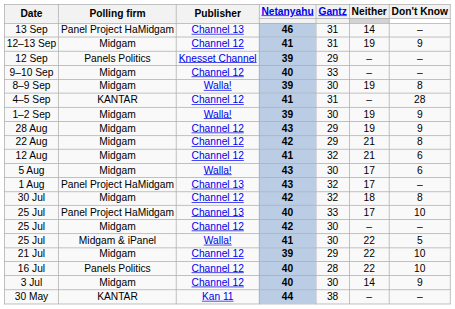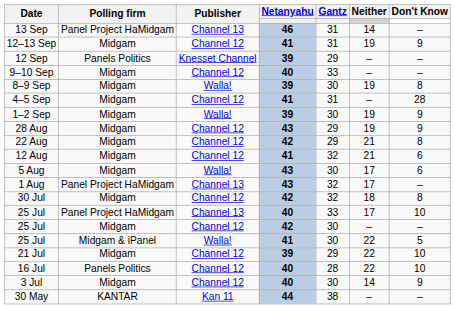(117, 100) KANTAR -> (117, 100) Midgam
